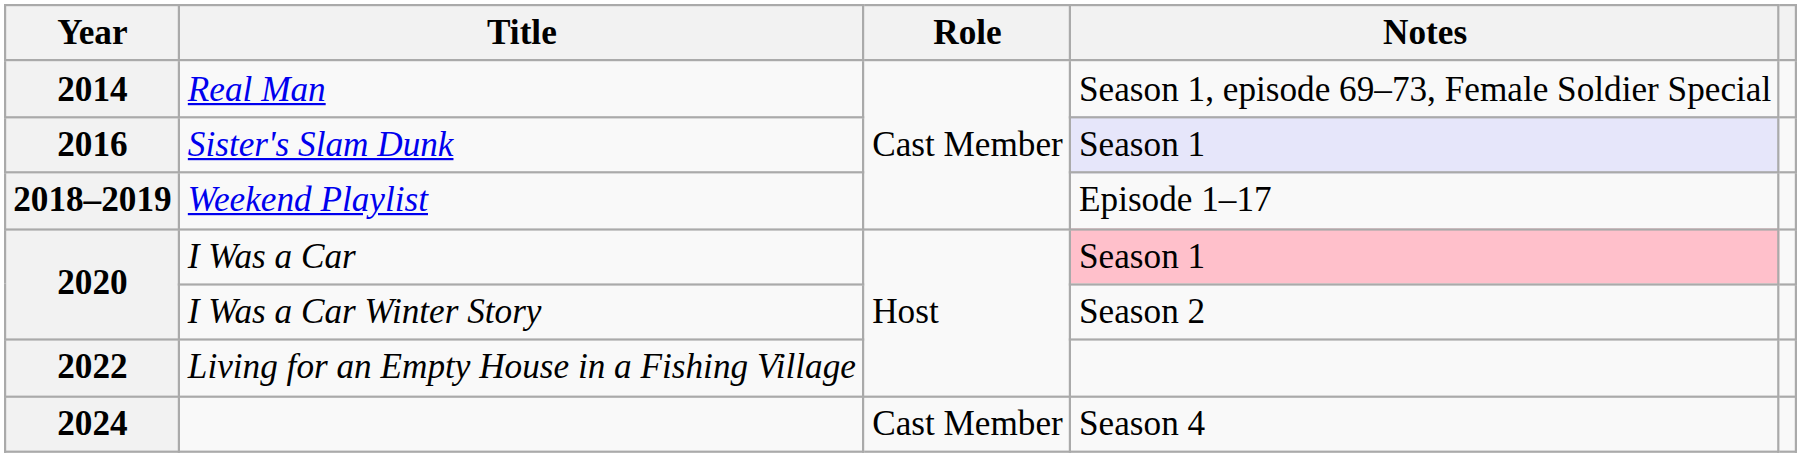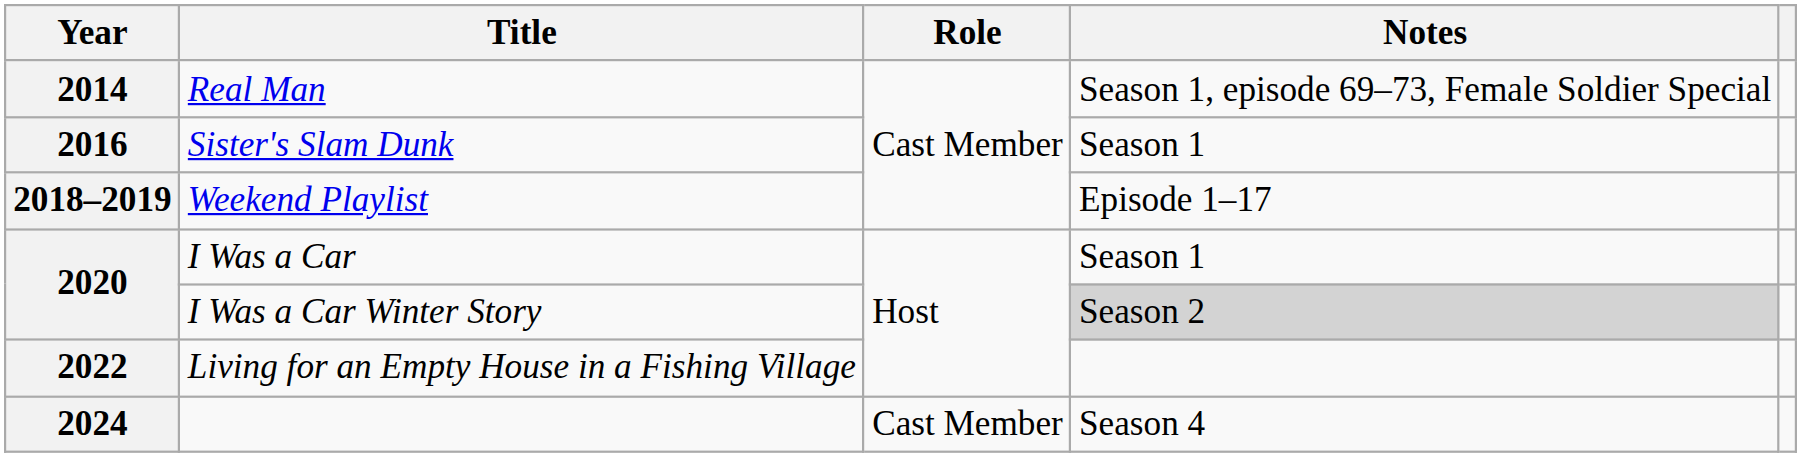(1142, 144) lavender background -> (1142, 144) no background
(1142, 255) pink background -> (1142, 255) no background
(1142, 311) no background -> (1142, 311) lightgrey background
